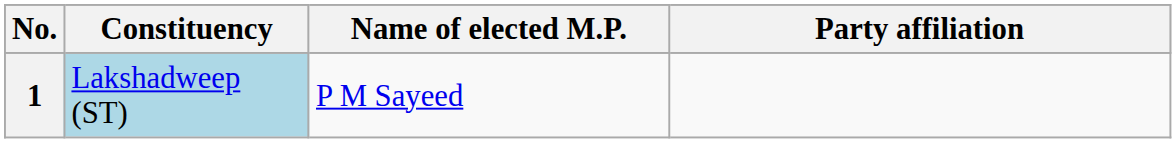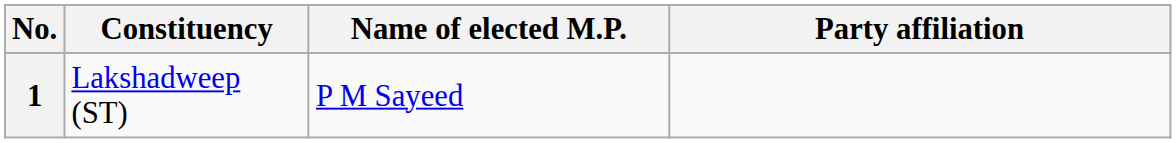(156, 94) lightblue background -> (156, 94) no background
